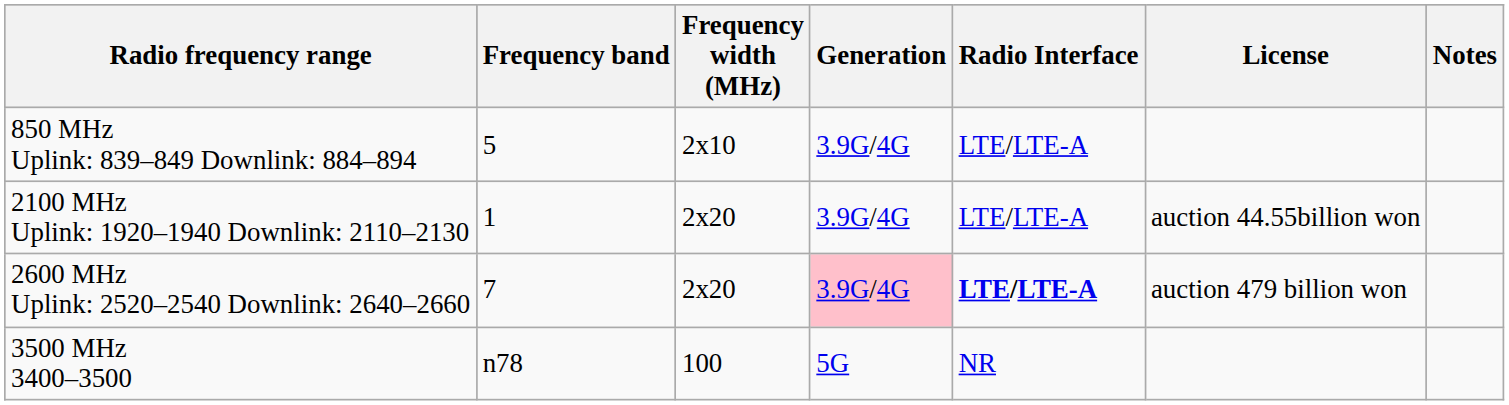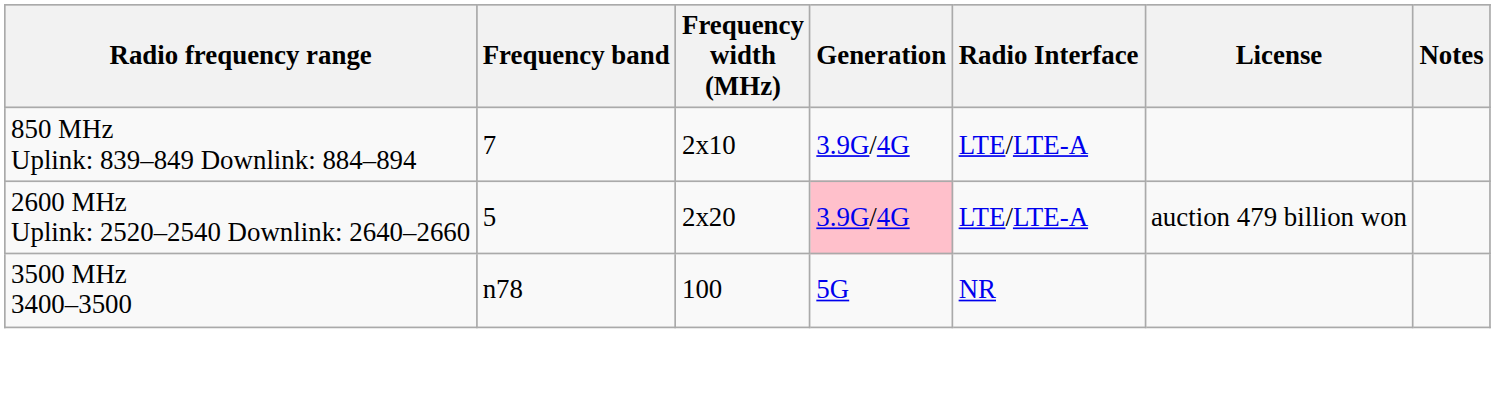(489, 144) 5 -> (489, 144) 7
- row: (240, 216)
(489, 289) 7 -> (489, 216) 5
(1028, 289) bold -> (1023, 216) normal
